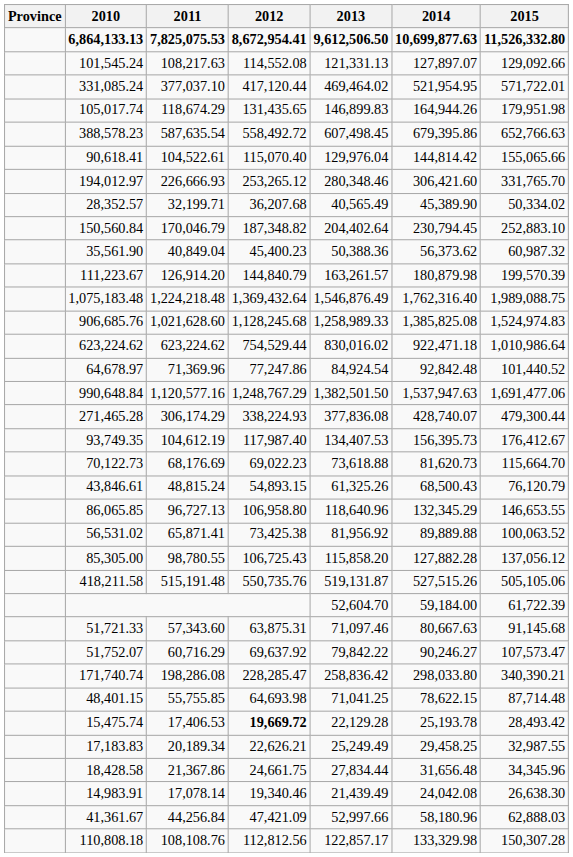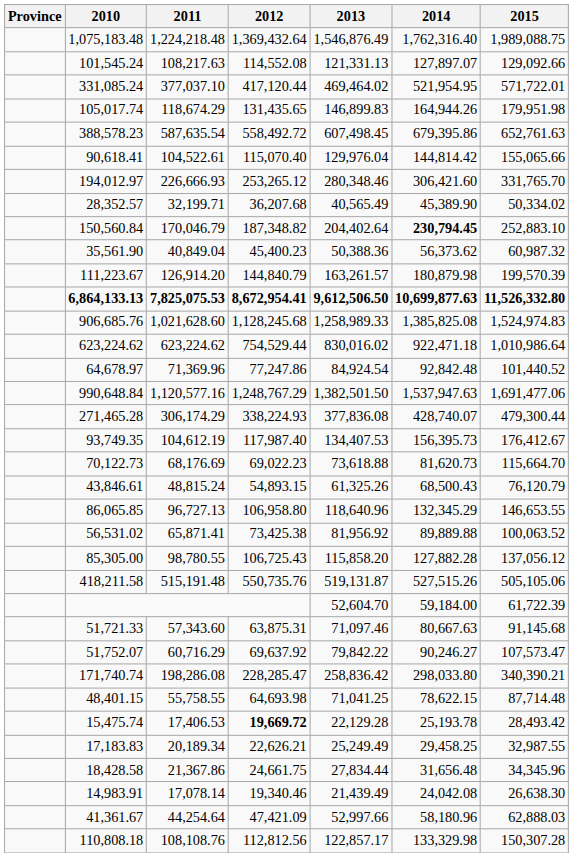rows swapped: (106, 39) <-> (106, 298)
(533, 133) 652,766.63 -> (533, 133) 652,761.63
(445, 227) normal -> (445, 227) bold
(196, 699) 55,755.85 -> (196, 699) 55,758.55
(196, 816) 44,256.84 -> (196, 816) 44,254.64
